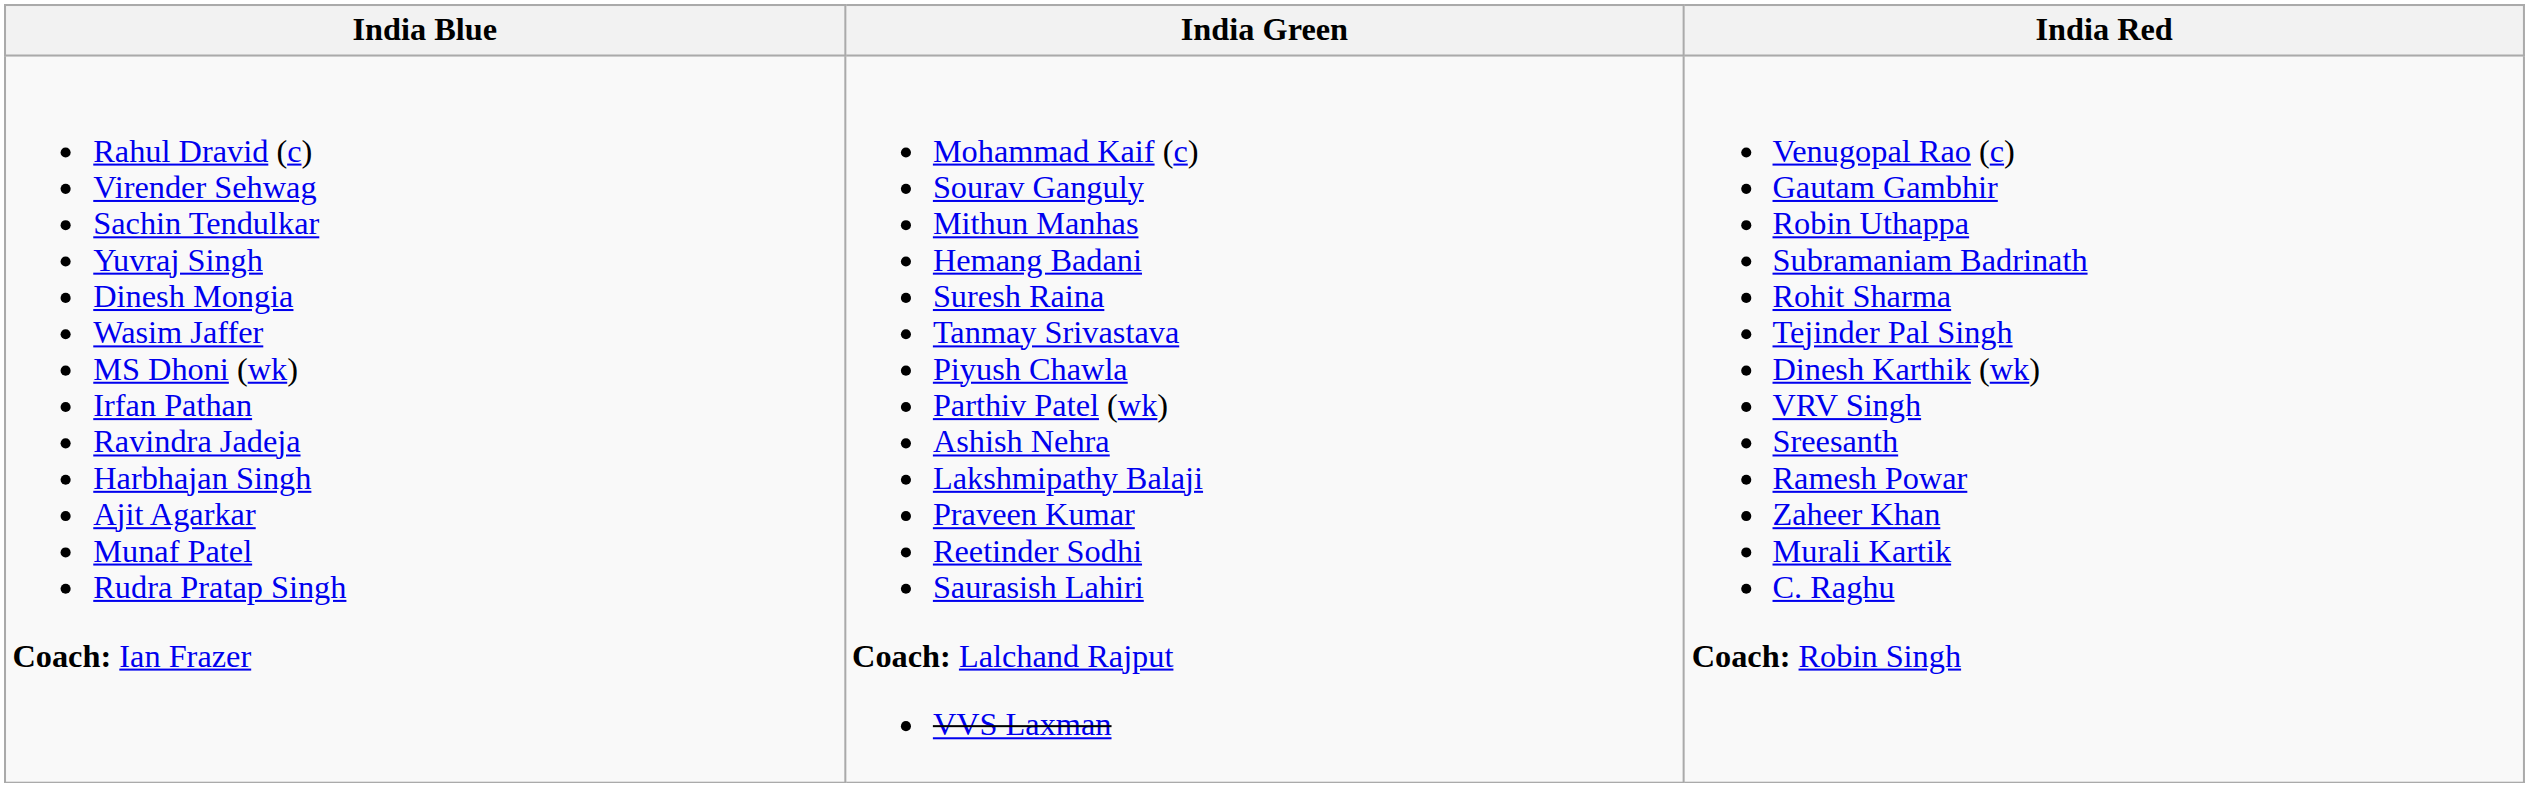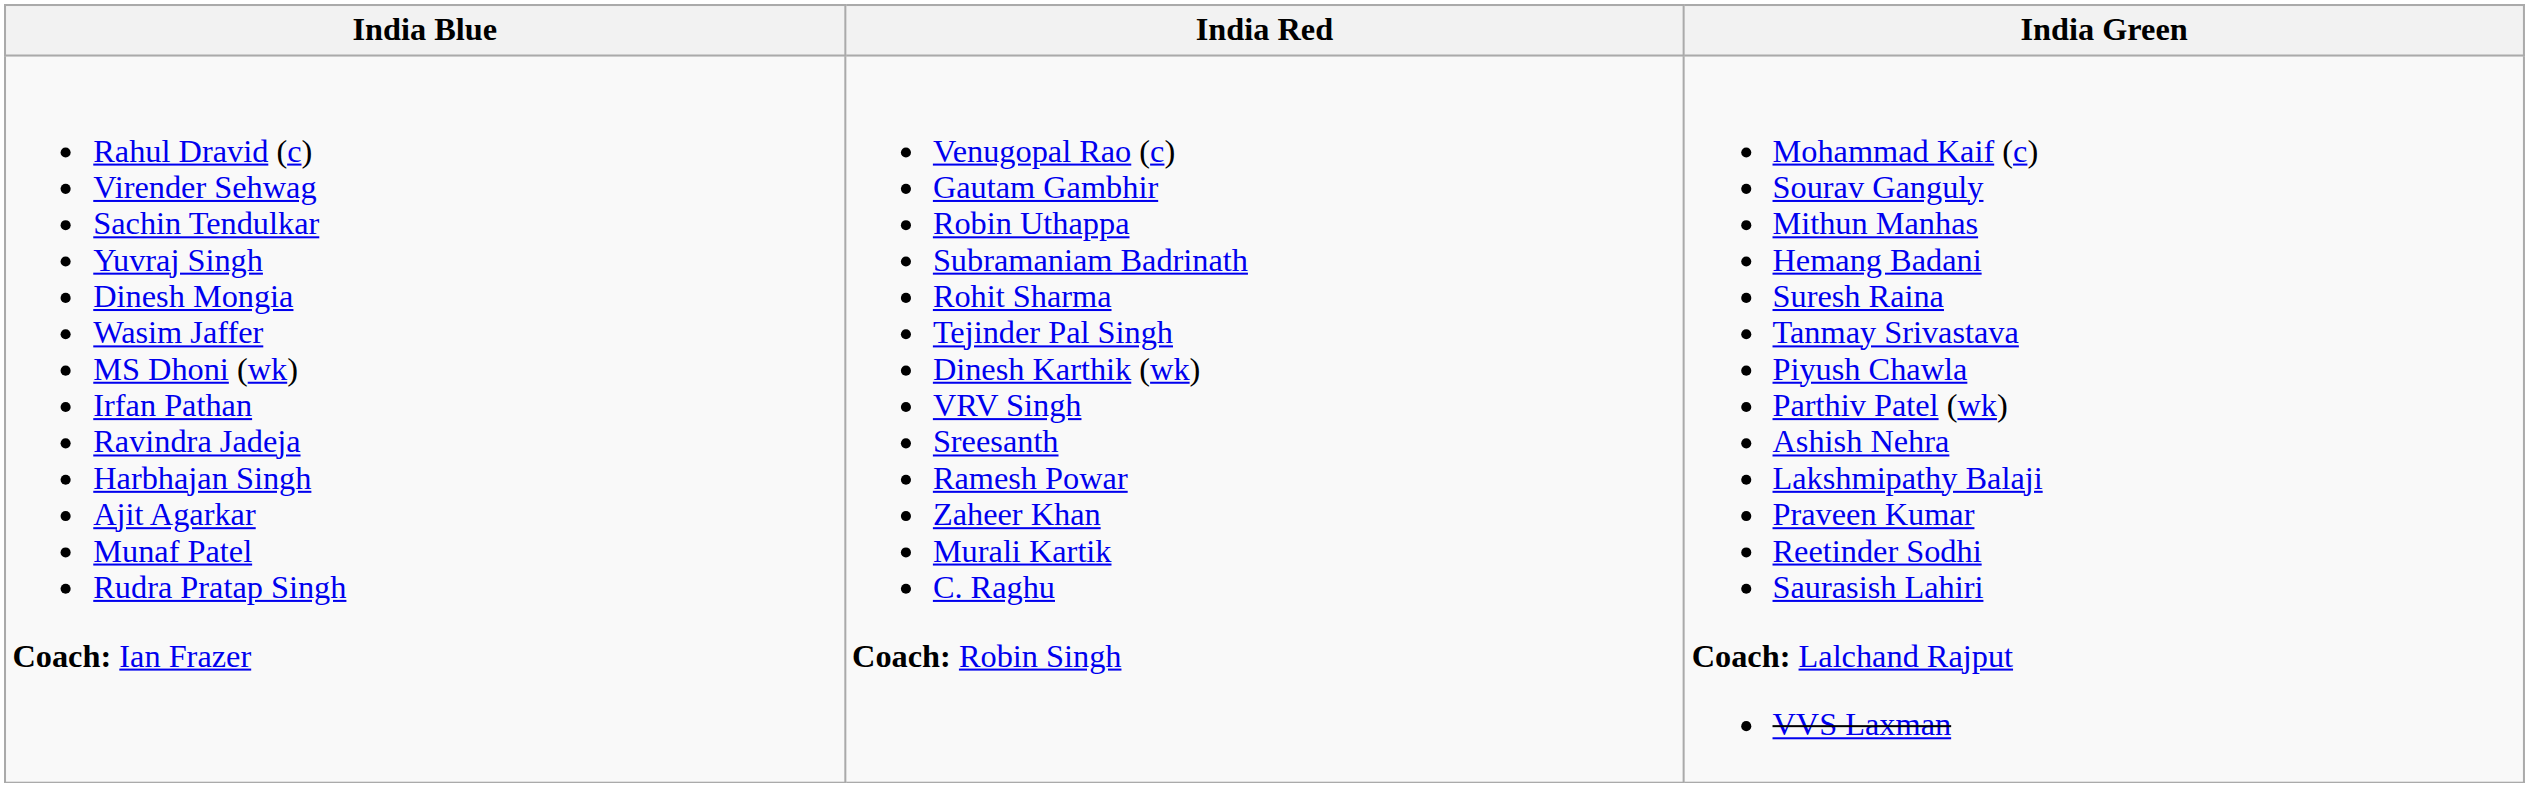columns swapped: (2104, 30) <-> (1264, 30)
